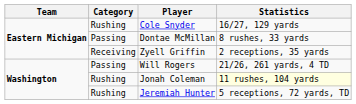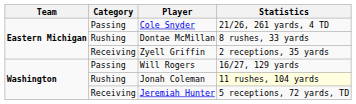(108, 25) Rushing -> (108, 25) Passing
(259, 25) 16/27, 129 yards -> (274, 25) 21/26, 261 yards, 4 TD
(108, 39) Passing -> (108, 39) Rushing
(274, 66) 21/26, 261 yards, 4 TD -> (259, 66) 16/27, 129 yards
(108, 93) Rushing -> (113, 93) Receiving
